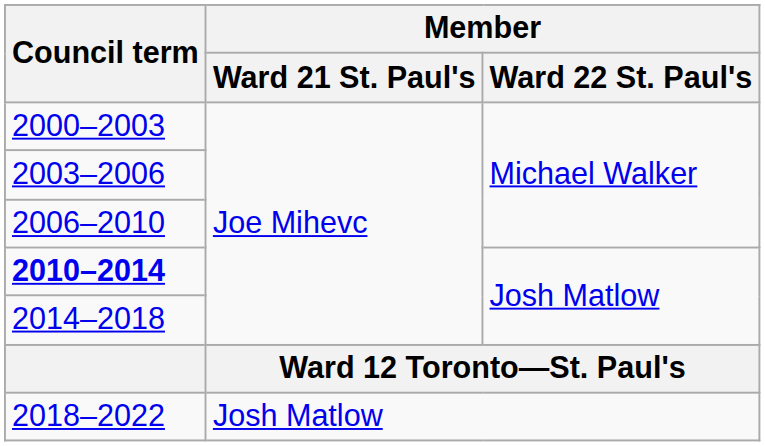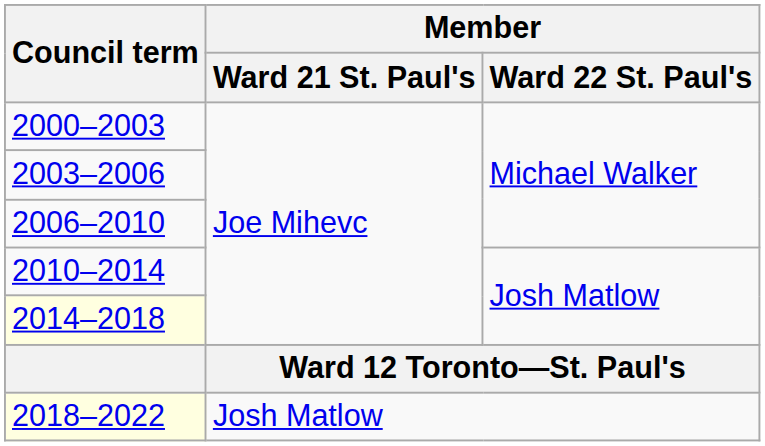(88, 271) bold -> (88, 271) normal
(88, 319) no background -> (88, 319) lightyellow background
(88, 416) no background -> (88, 416) lightyellow background
